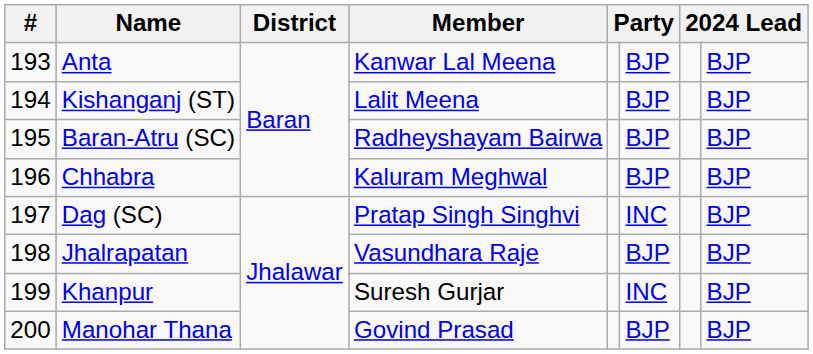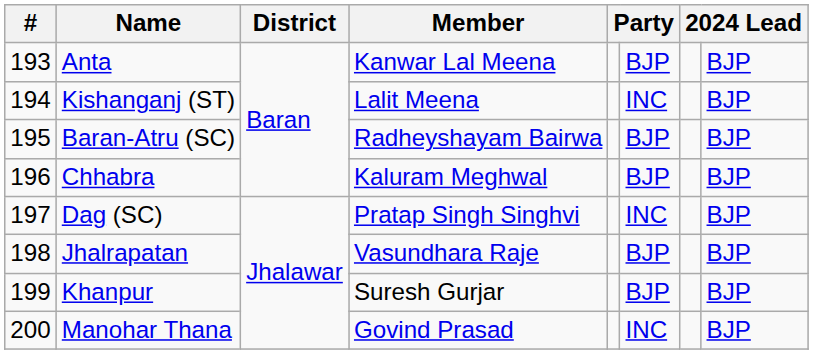(648, 100) BJP -> (646, 100) INC
(646, 291) INC -> (648, 291) BJP
(648, 330) BJP -> (646, 330) INC
